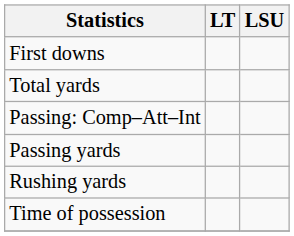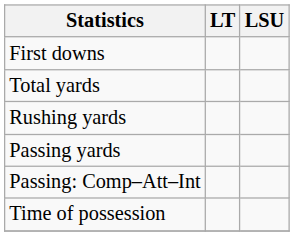rows swapped: (68, 182) <-> (105, 117)
